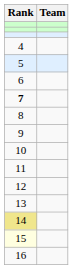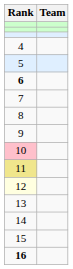(21, 81) normal -> (21, 81) bold
(21, 98) bold -> (21, 98) normal
(21, 151) no background -> (21, 151) pink background
(21, 168) no background -> (21, 168) khaki background
(21, 186) no background -> (21, 186) lightyellow background
(21, 221) khaki background -> (21, 221) no background
(21, 238) lightyellow background -> (21, 238) no background
(21, 256) normal -> (21, 256) bold
